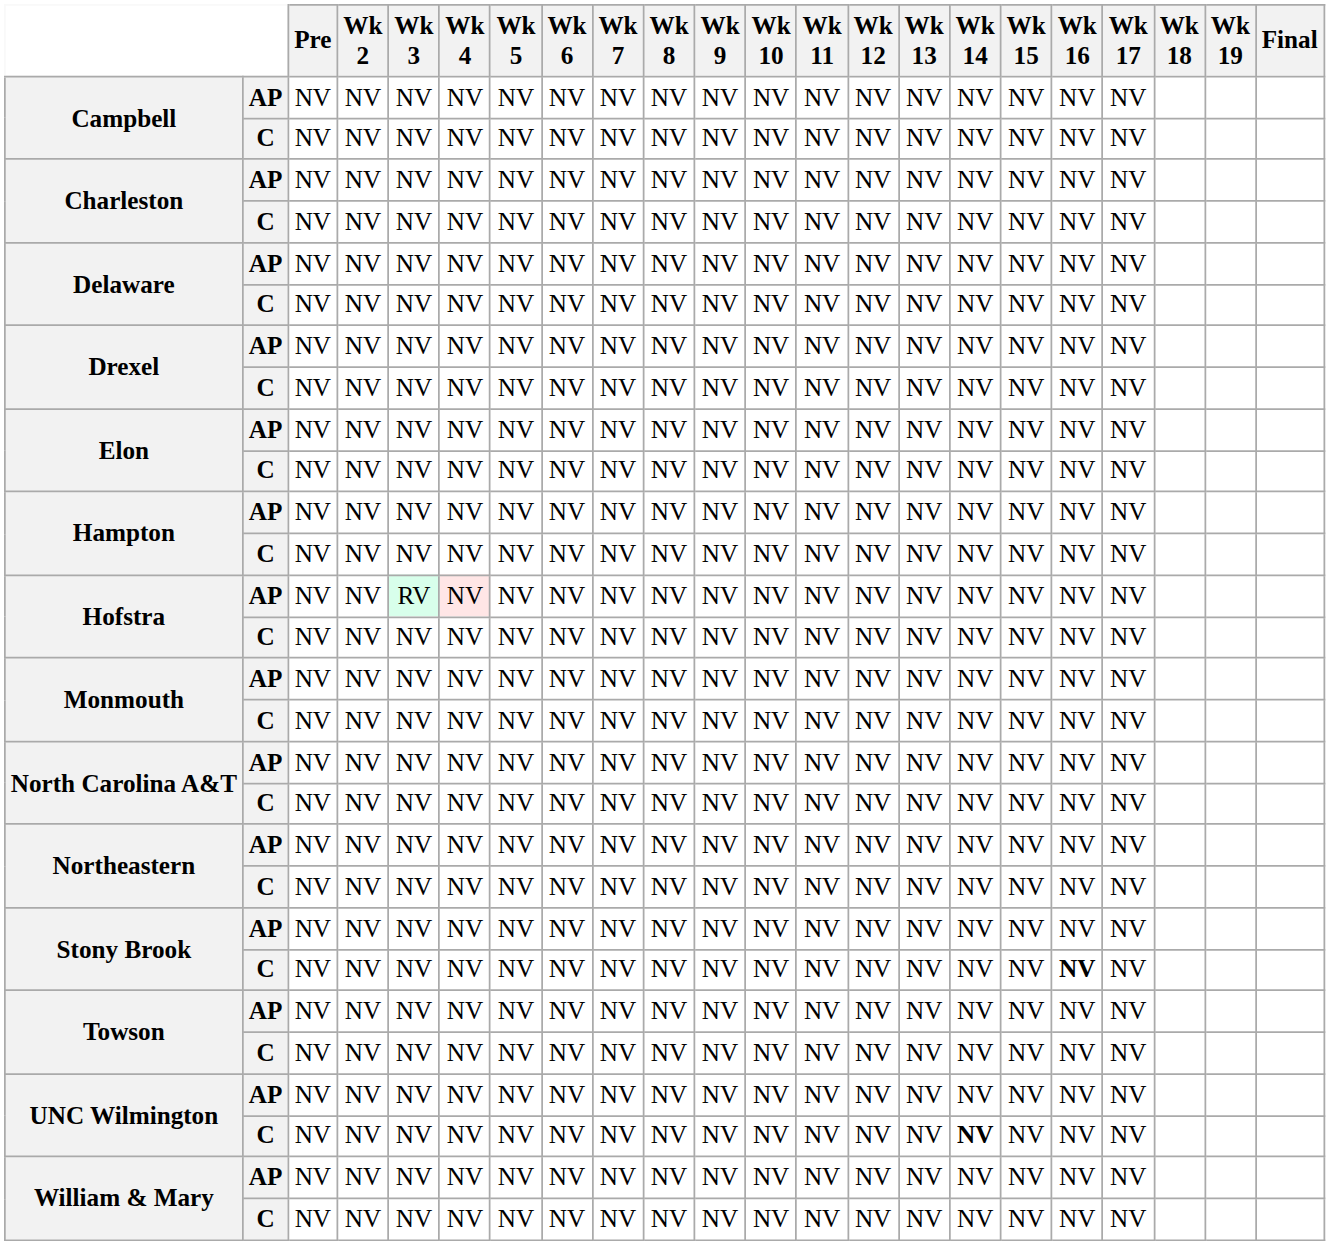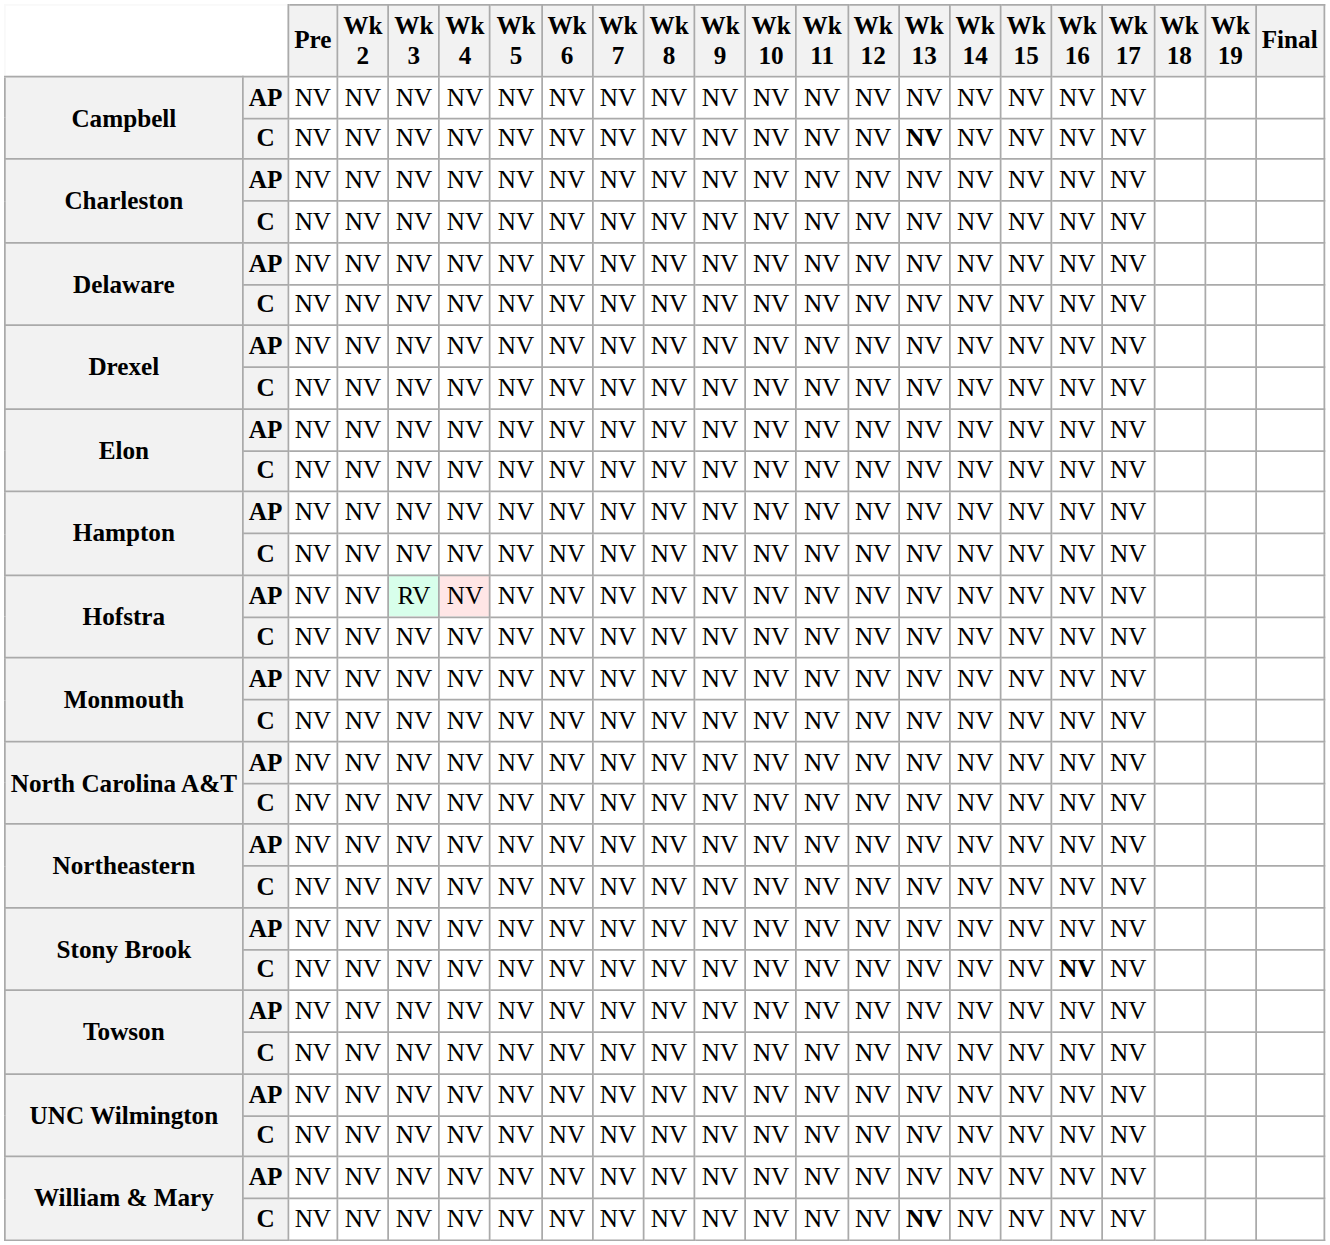(924, 138) normal -> (924, 138) bold
(975, 1136) bold -> (975, 1136) normal
(924, 1219) normal -> (924, 1219) bold
